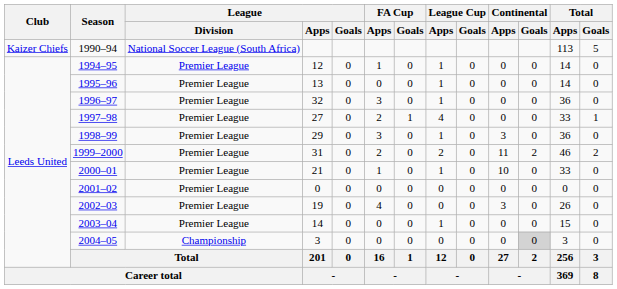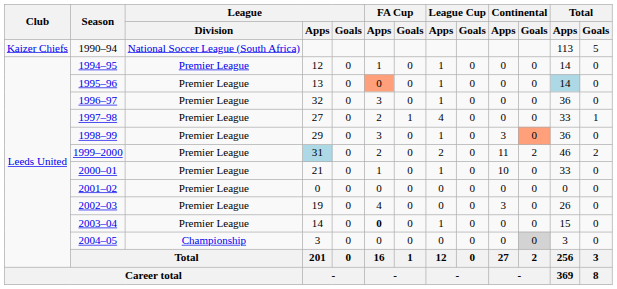(379, 83) no background -> (379, 83) lightsalmon background
(565, 83) no background -> (565, 83) lightblue background
(534, 135) no background -> (534, 135) lightsalmon background
(317, 153) no background -> (317, 153) lightblue background
(379, 223) normal -> (379, 223) bold
